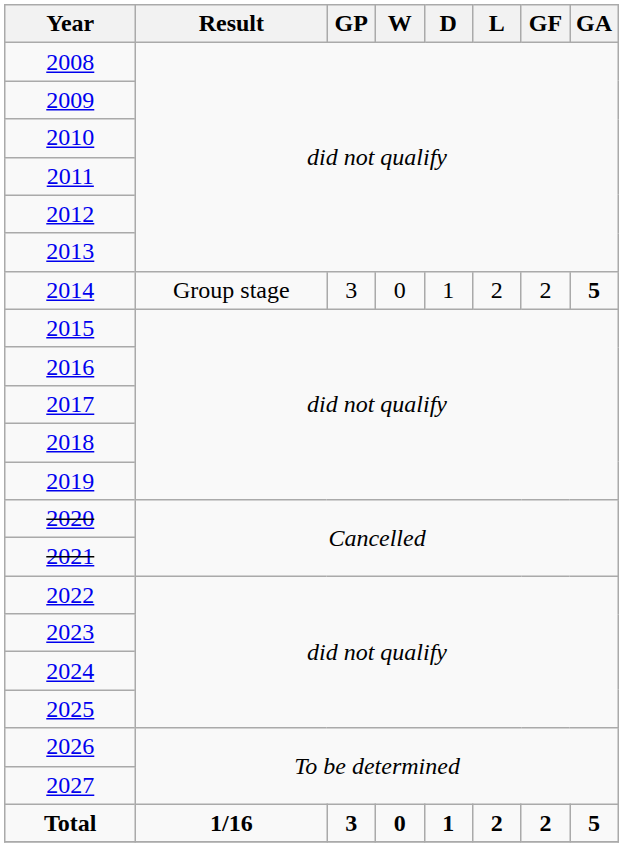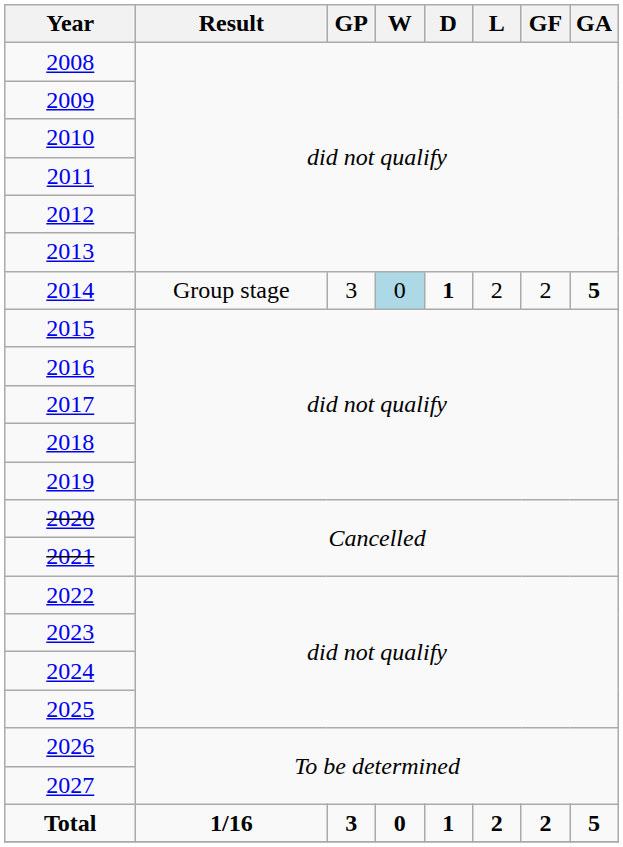(400, 289) no background -> (400, 289) lightblue background
(448, 289) normal -> (448, 289) bold
